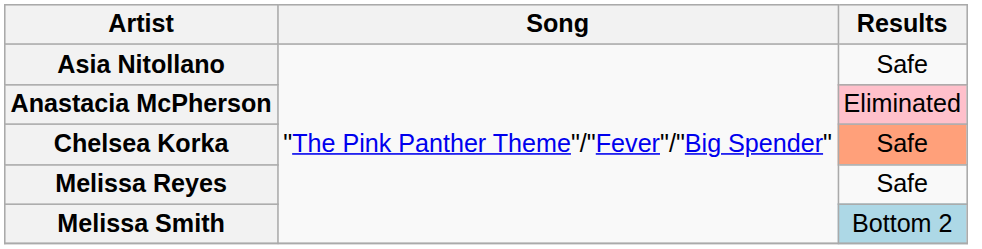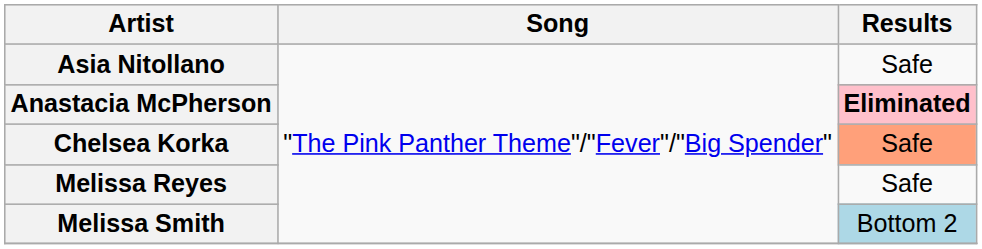(902, 104) normal -> (907, 104) bold
